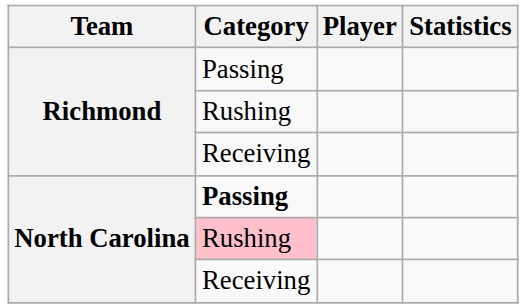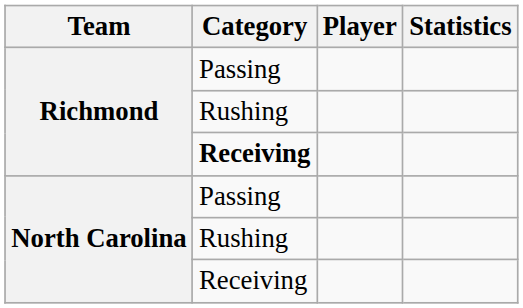(256, 153) normal -> (255, 153) bold
(245, 195) bold -> (240, 195) normal
(247, 238) pink background -> (244, 238) no background
